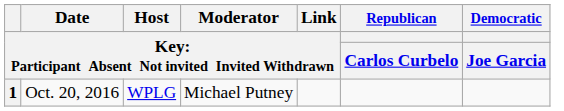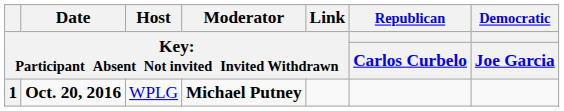(72, 92) normal -> (73, 92) bold
(239, 92) normal -> (244, 92) bold
